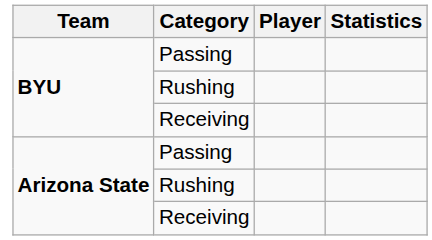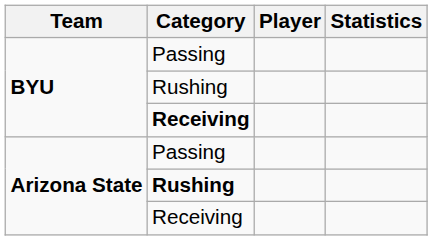(204, 119) normal -> (201, 119) bold
(197, 185) normal -> (193, 185) bold
